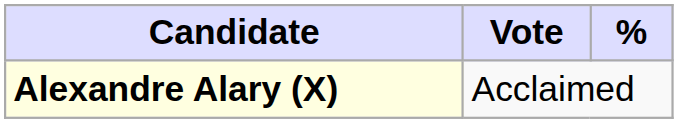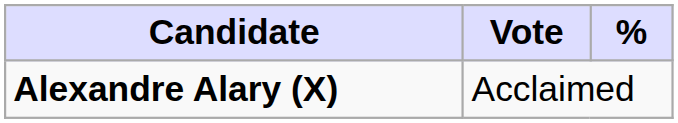(176, 88) lightyellow background -> (176, 88) no background
